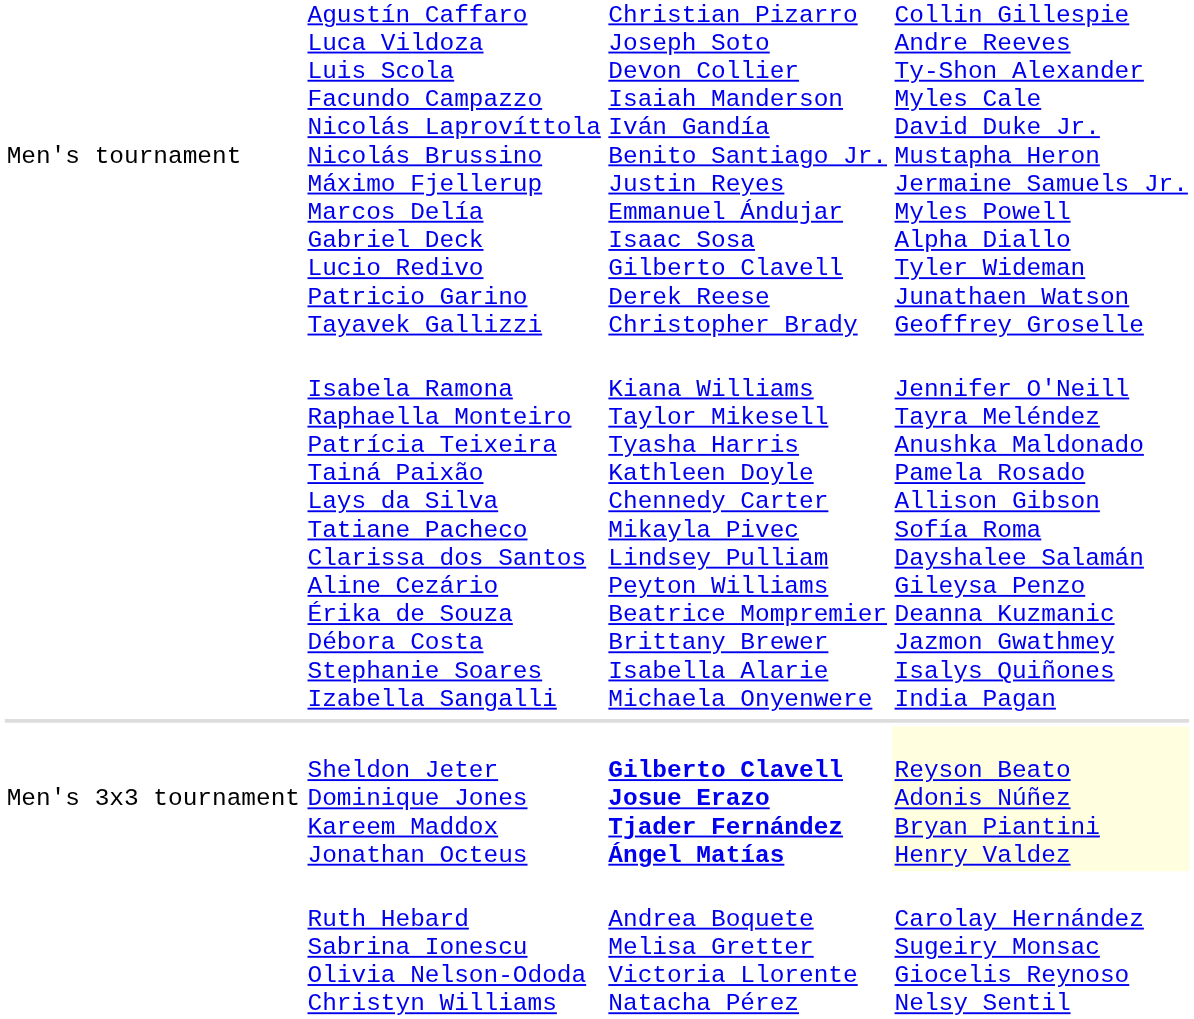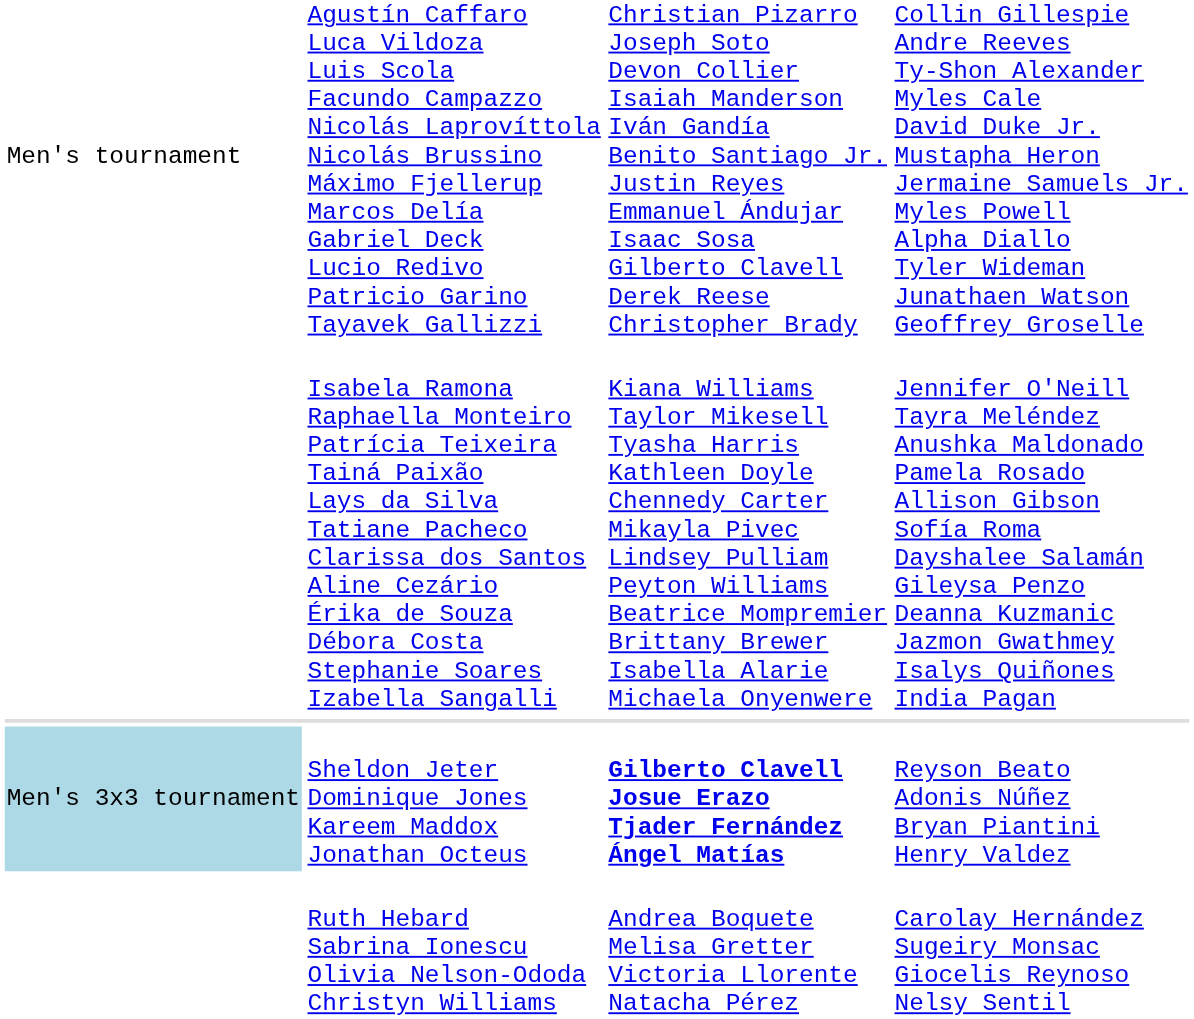(153, 799) no background -> (153, 799) lightblue background
(997, 813) lightyellow background -> (997, 813) no background
